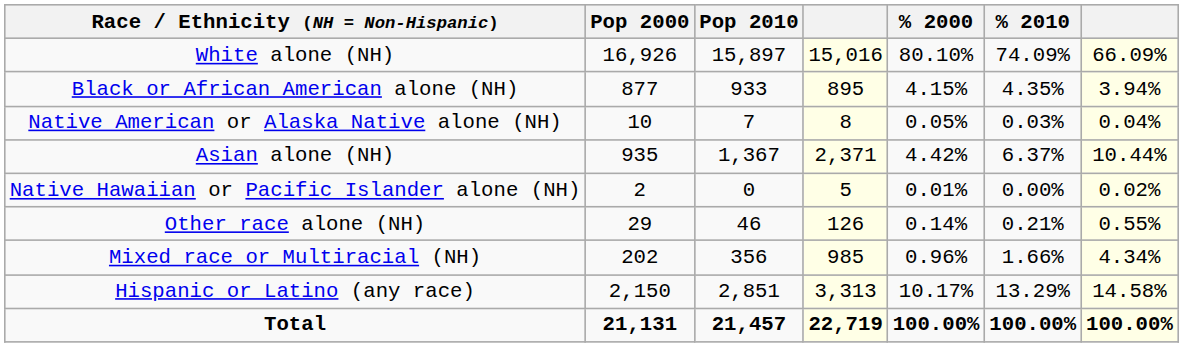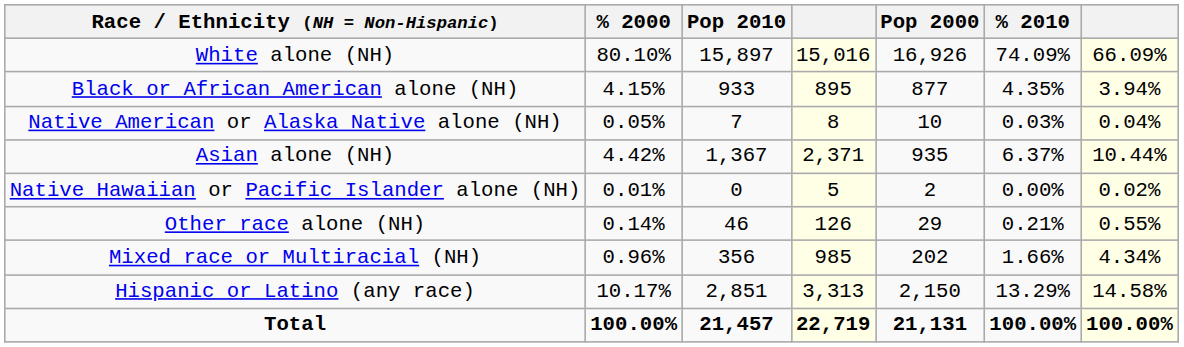columns swapped: (640, 22) <-> (936, 22)
